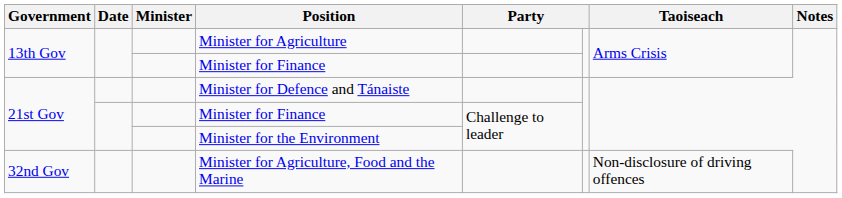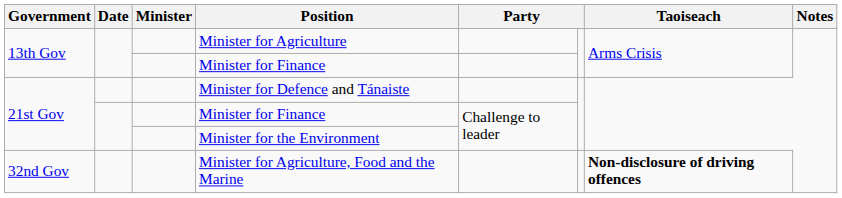(672, 171) normal -> (671, 171) bold
